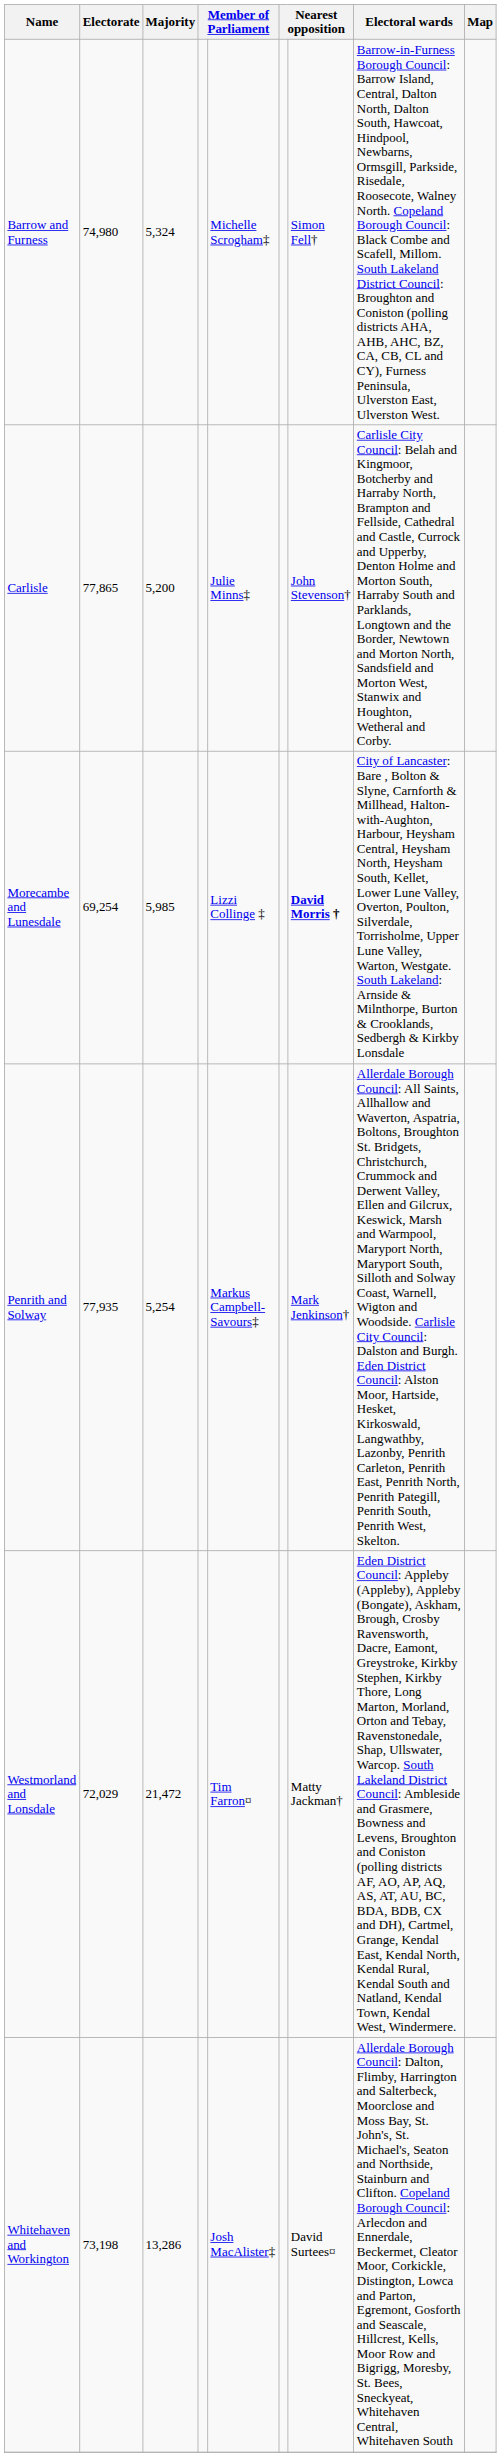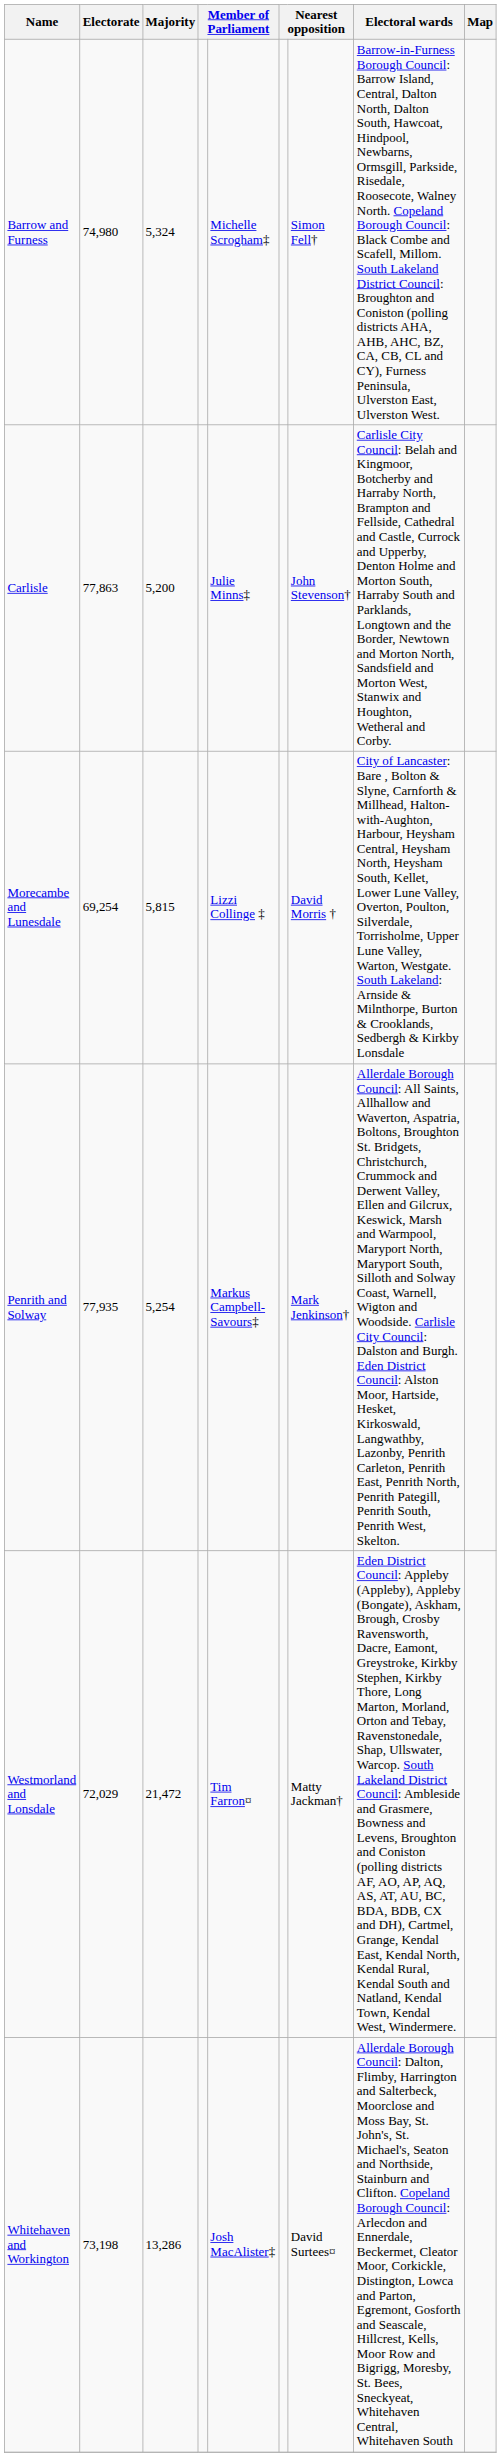(101, 588) 77,865 -> (101, 588) 77,863
(160, 907) 5,985 -> (160, 907) 5,815
(315, 907) bold -> (313, 907) normal
